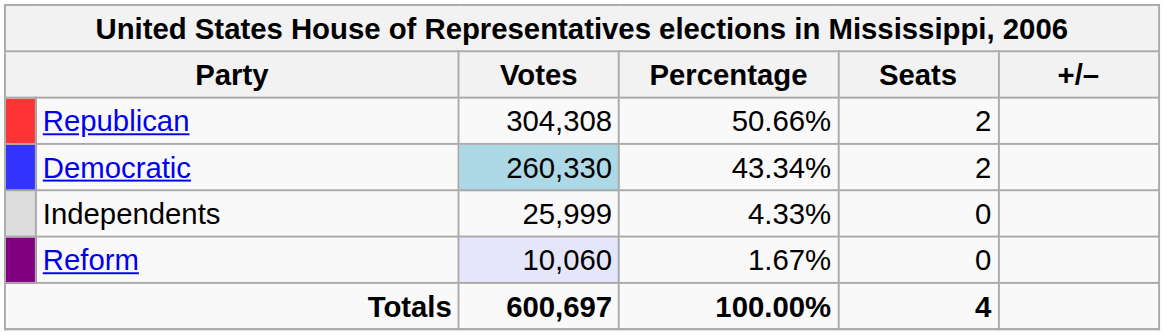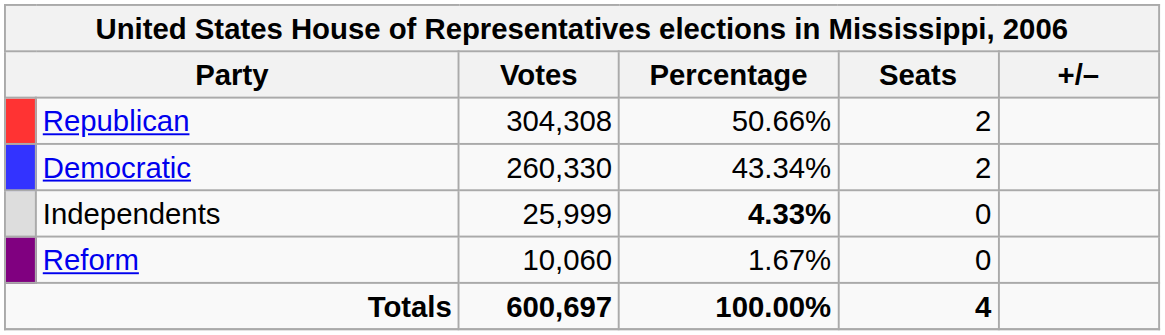(559, 168) lightblue background -> (559, 168) no background
(790, 214) normal -> (790, 214) bold
(567, 261) lavender background -> (567, 261) no background
